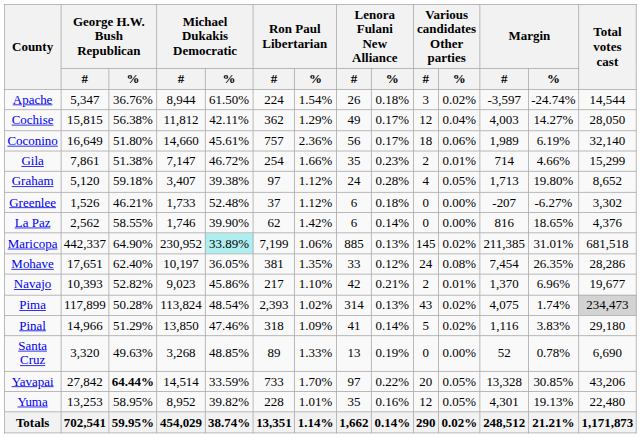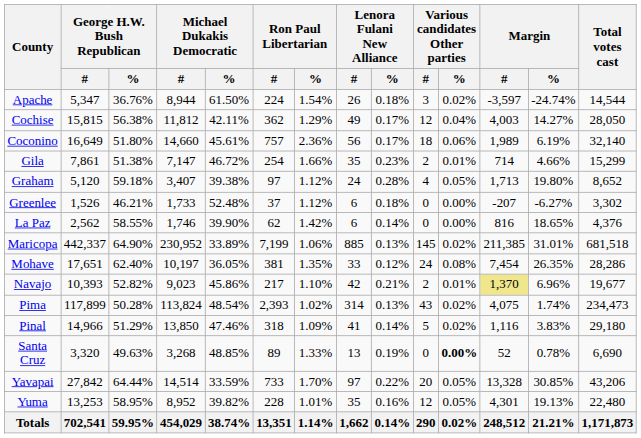(229, 243) paleturquoise background -> (229, 243) no background
(504, 284) no background -> (504, 284) khaki background
(607, 305) lightgrey background -> (607, 305) no background
(459, 353) normal -> (459, 353) bold
(133, 381) bold -> (133, 381) normal
